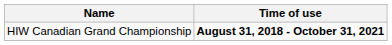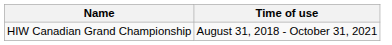(290, 31) bold -> (287, 31) normal
